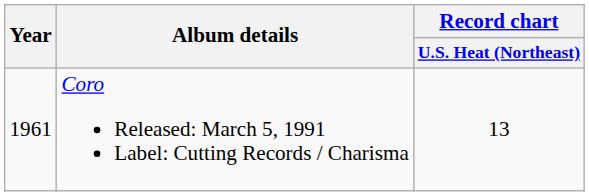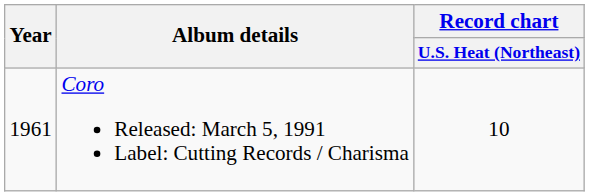(499, 129) 13 -> (499, 129) 10
